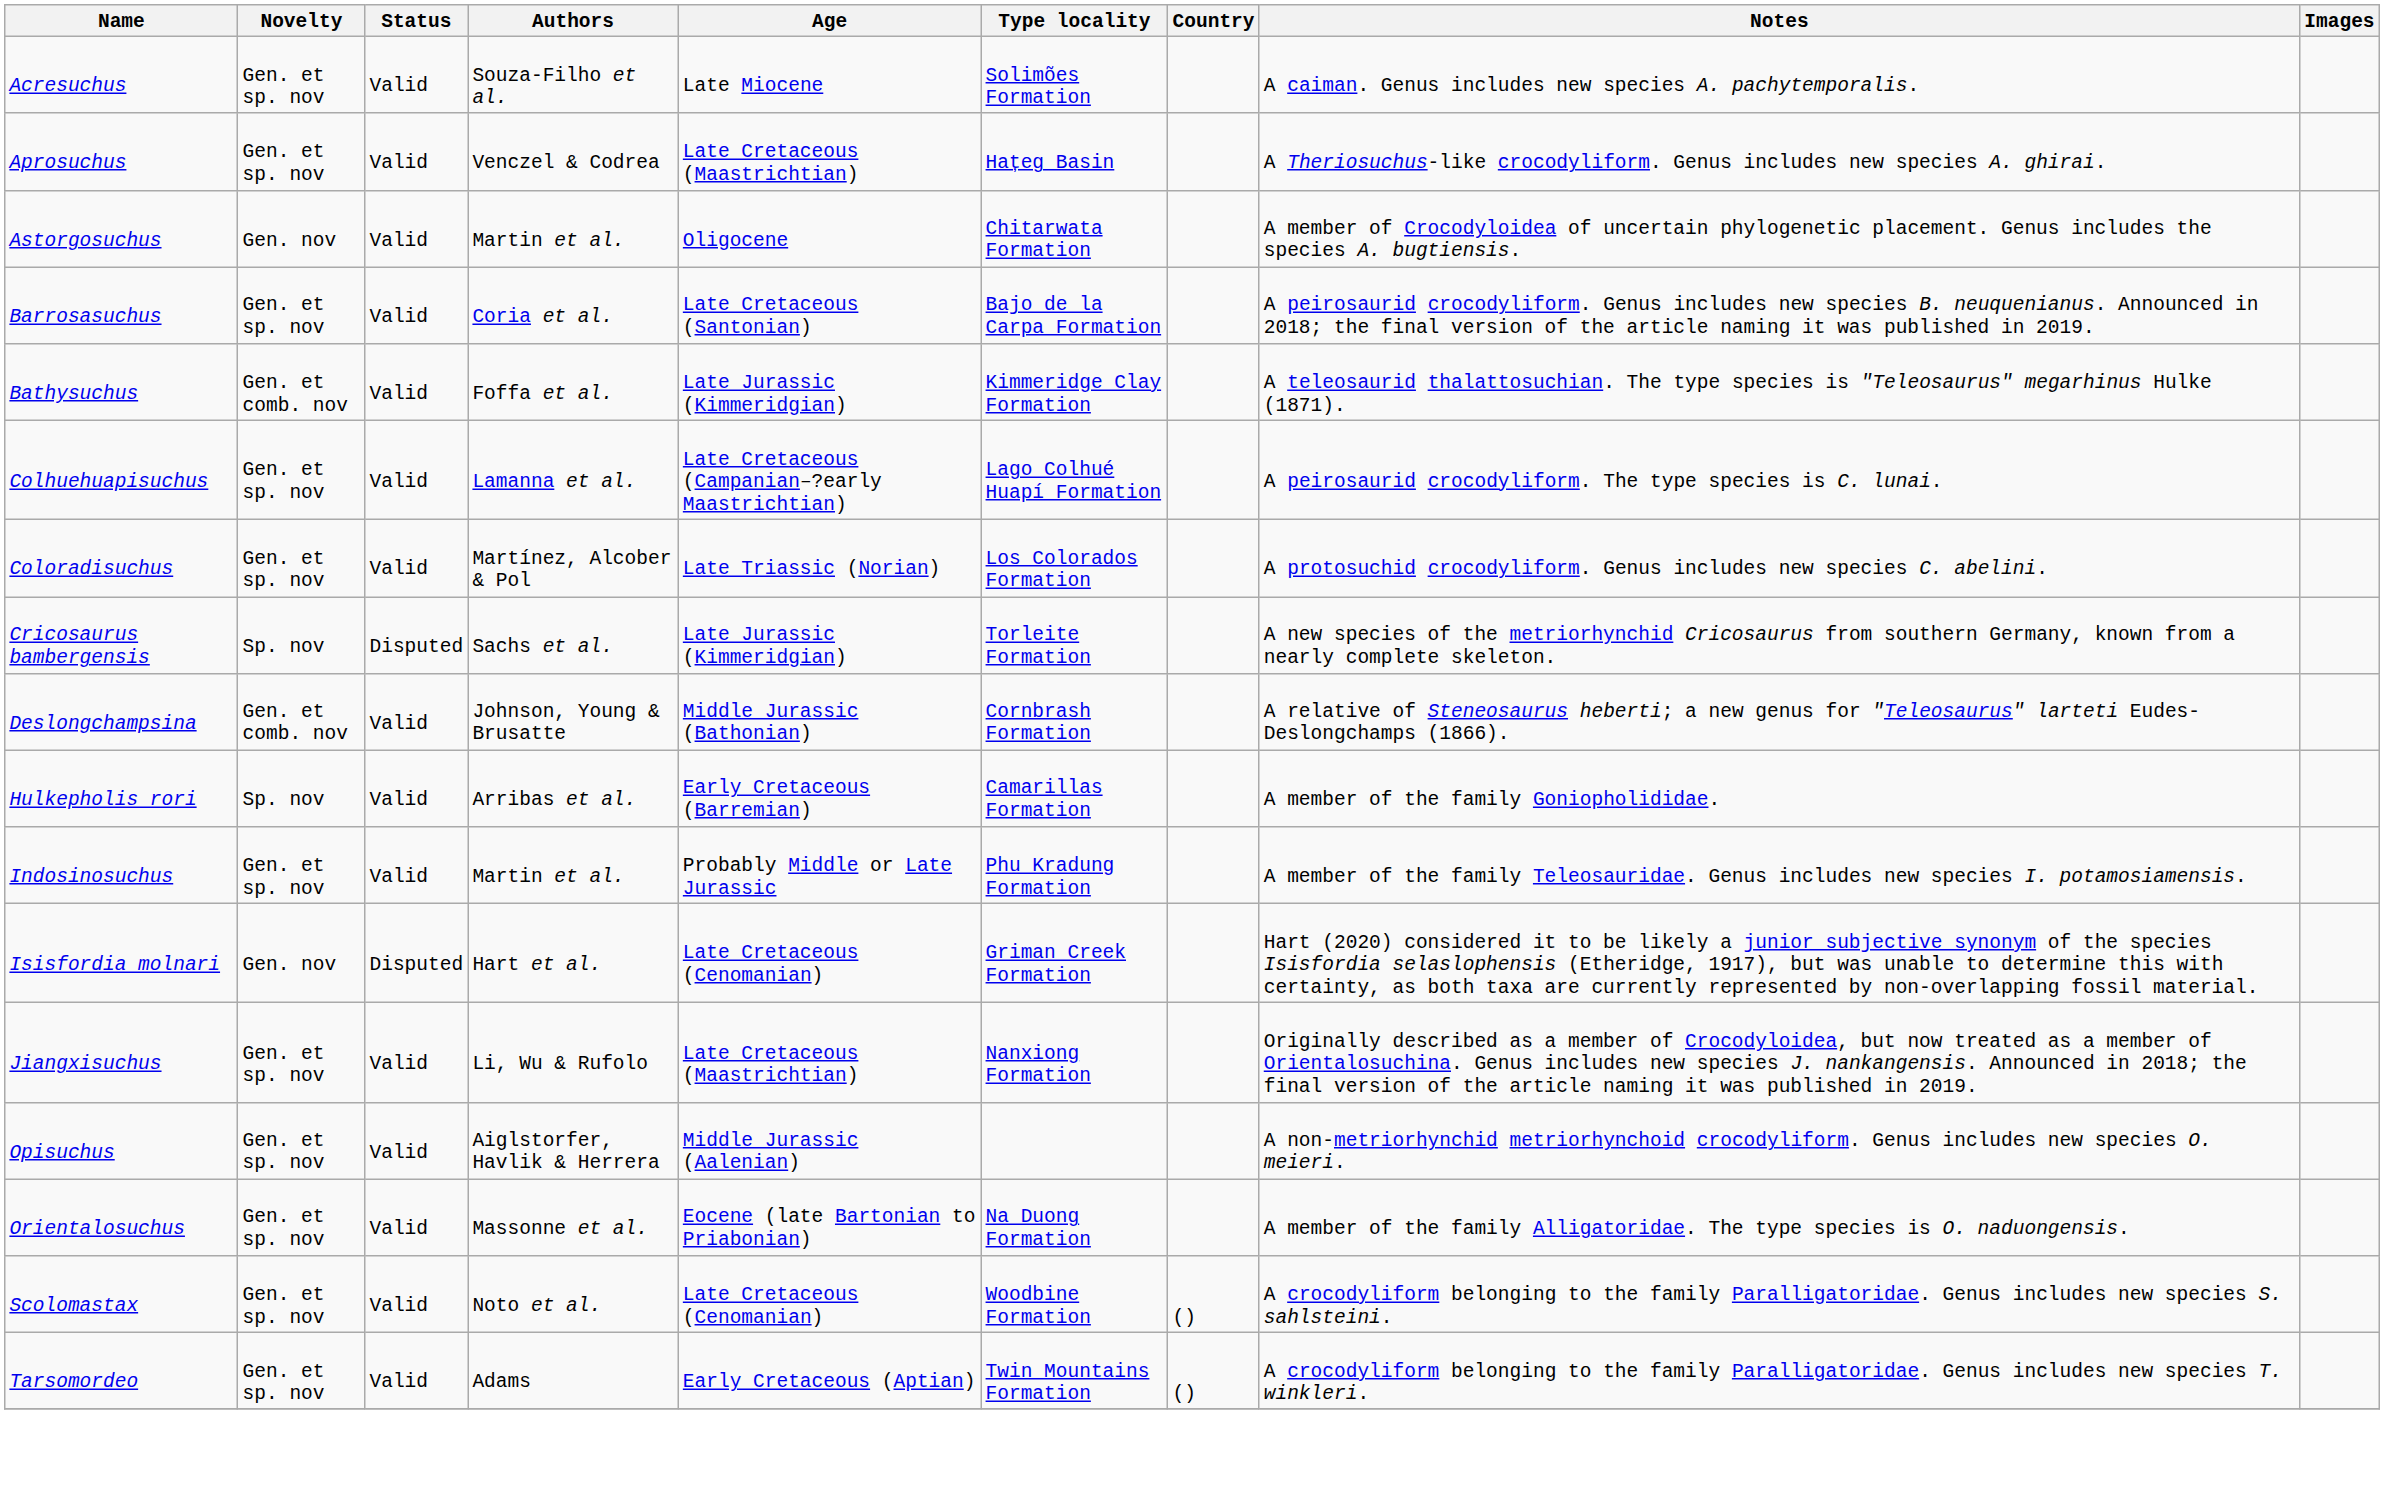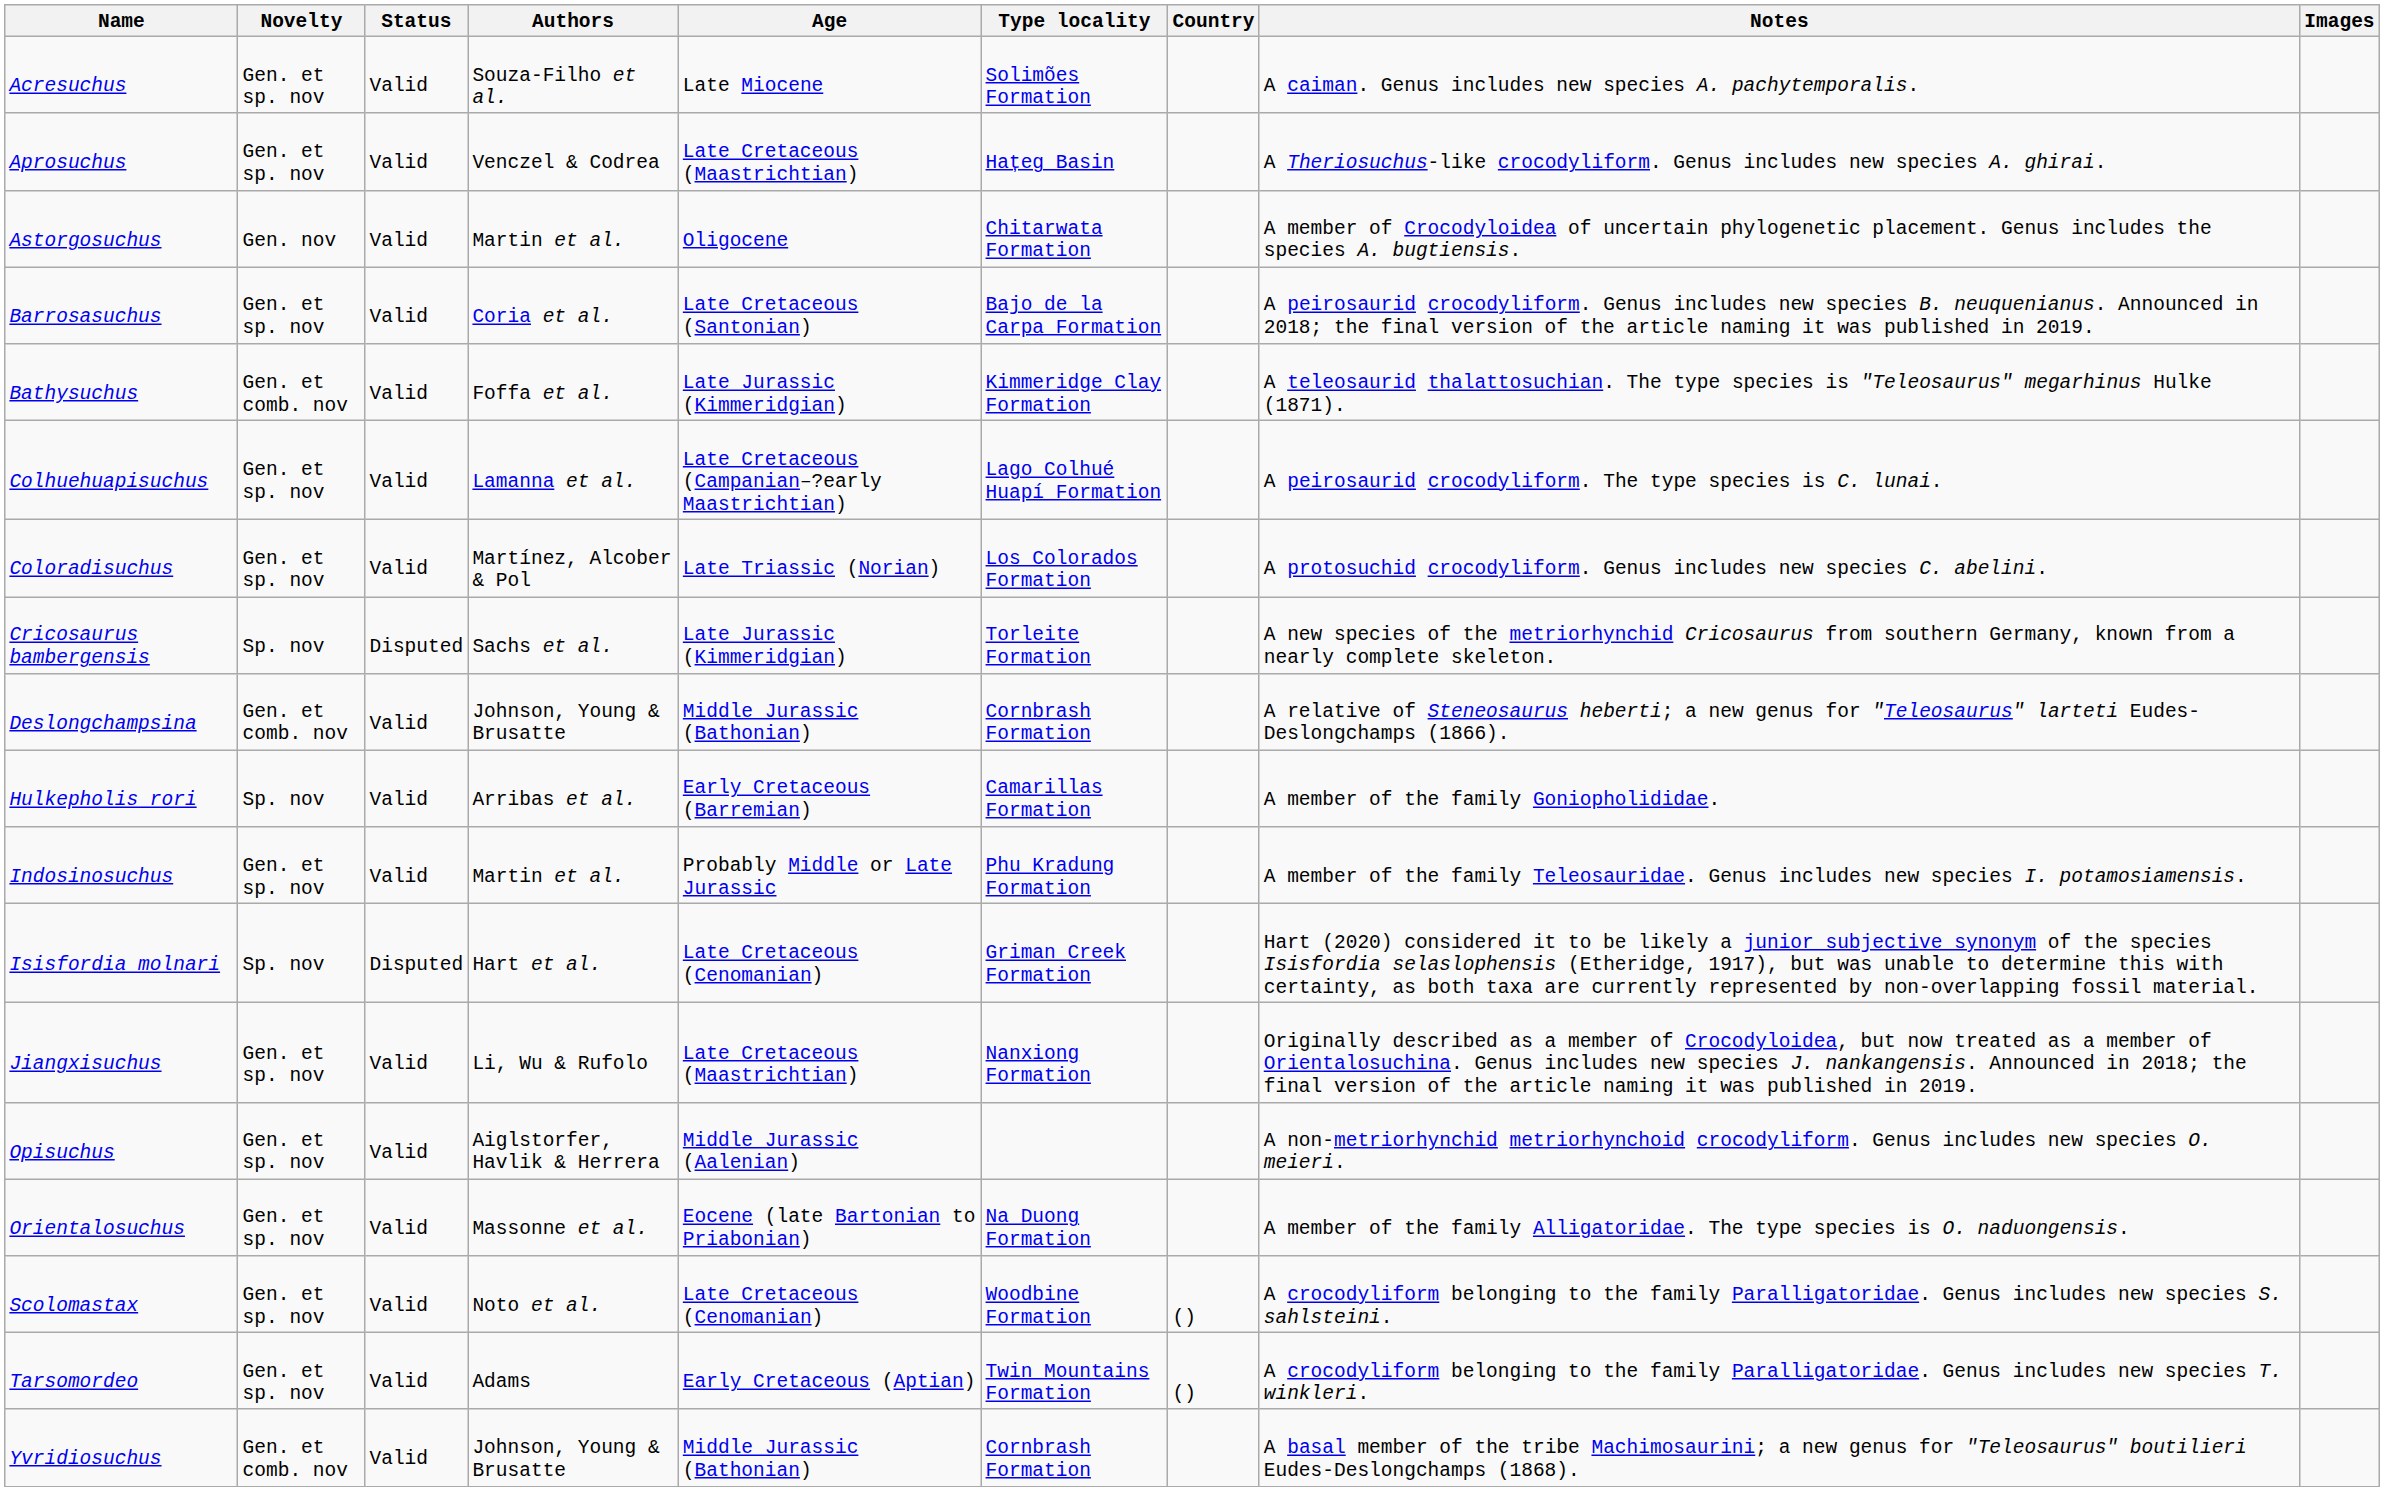(289, 965) Gen. nov -> (284, 965) Sp. nov
+ row: (85, 1459)
